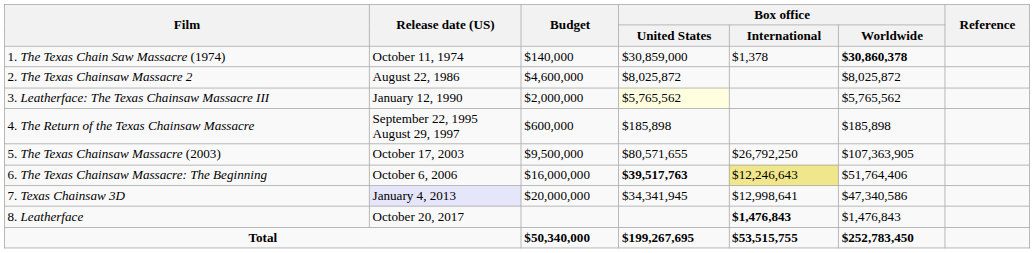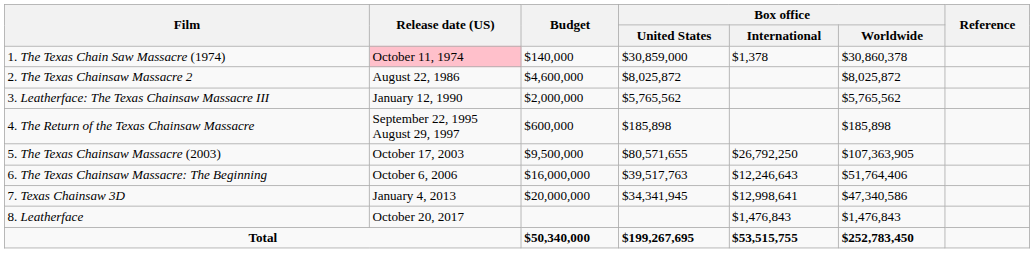(418, 56) no background -> (418, 56) pink background
(874, 56) bold -> (874, 56) normal
(652, 98) lightyellow background -> (652, 98) no background
(655, 175) bold -> (655, 175) normal
(765, 175) khaki background -> (765, 175) no background
(414, 196) lavender background -> (414, 196) no background
(762, 216) bold -> (762, 216) normal
